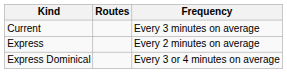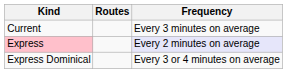(25, 44) no background -> (25, 44) pink background
(197, 44) no background -> (197, 44) lavender background
